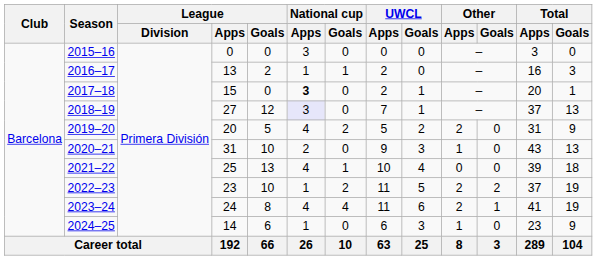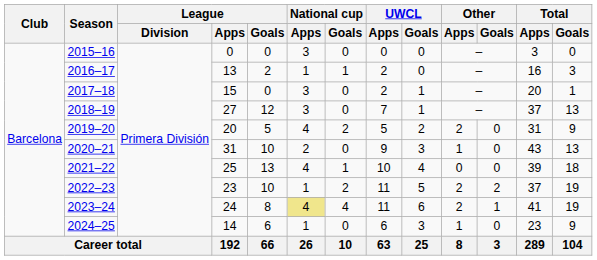(306, 91) bold -> (306, 91) normal
(306, 110) lavender background -> (306, 110) no background
(306, 206) no background -> (306, 206) khaki background
